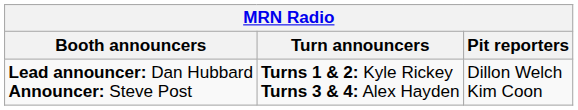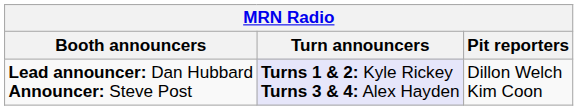(360, 82) no background -> (360, 82) lavender background
